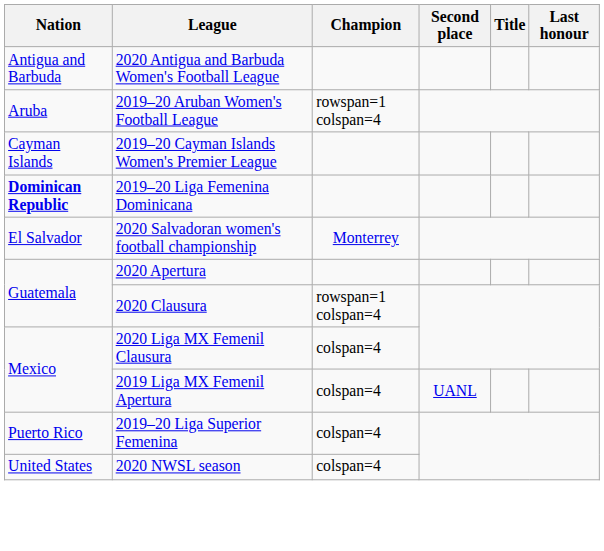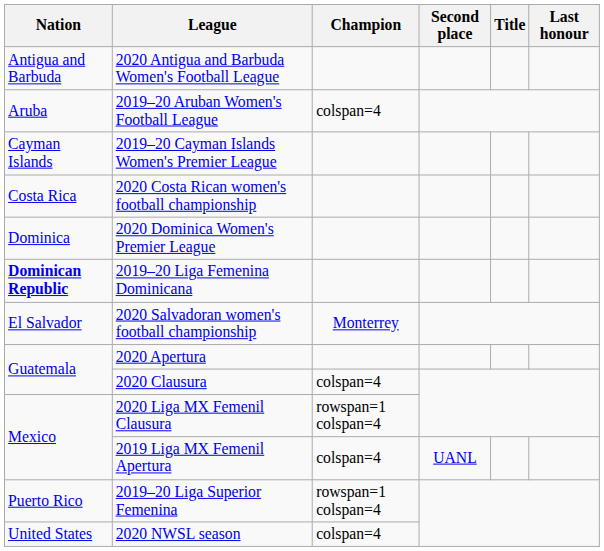(351, 110) rowspan=1 colspan=4 -> (348, 110) colspan=4
+ row: (201, 195)
+ row: (195, 238)
(351, 305) rowspan=1 colspan=4 -> (348, 381) colspan=4
(348, 348) colspan=4 -> (351, 415) rowspan=1 colspan=4
(348, 433) colspan=4 -> (351, 500) rowspan=1 colspan=4
